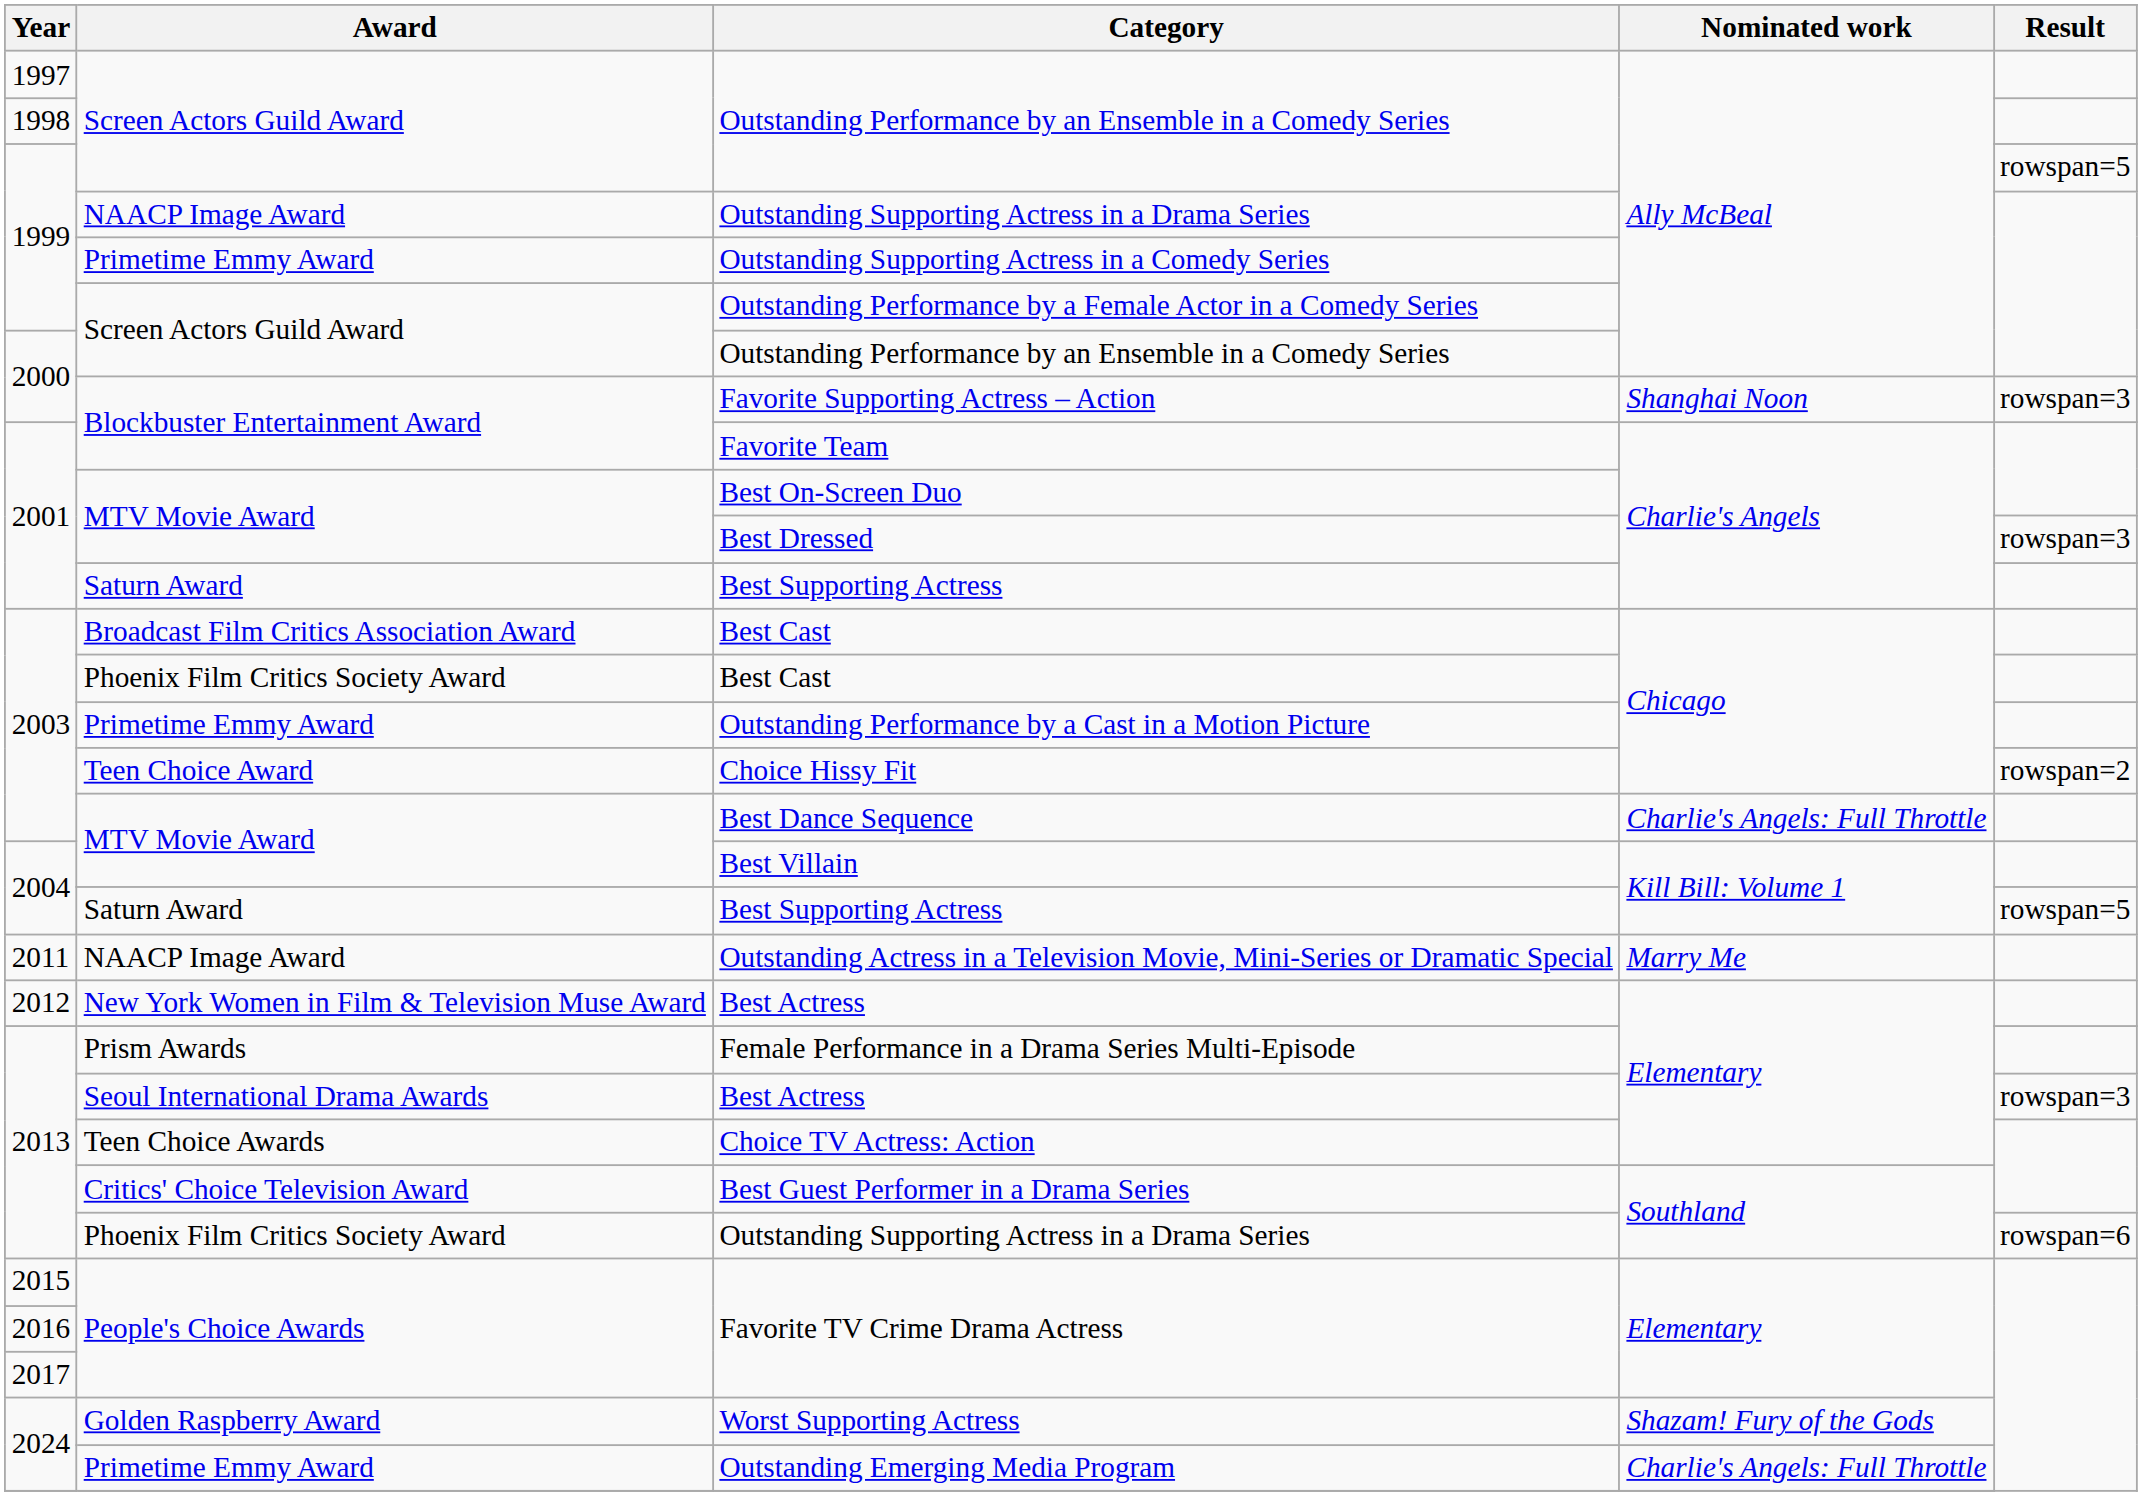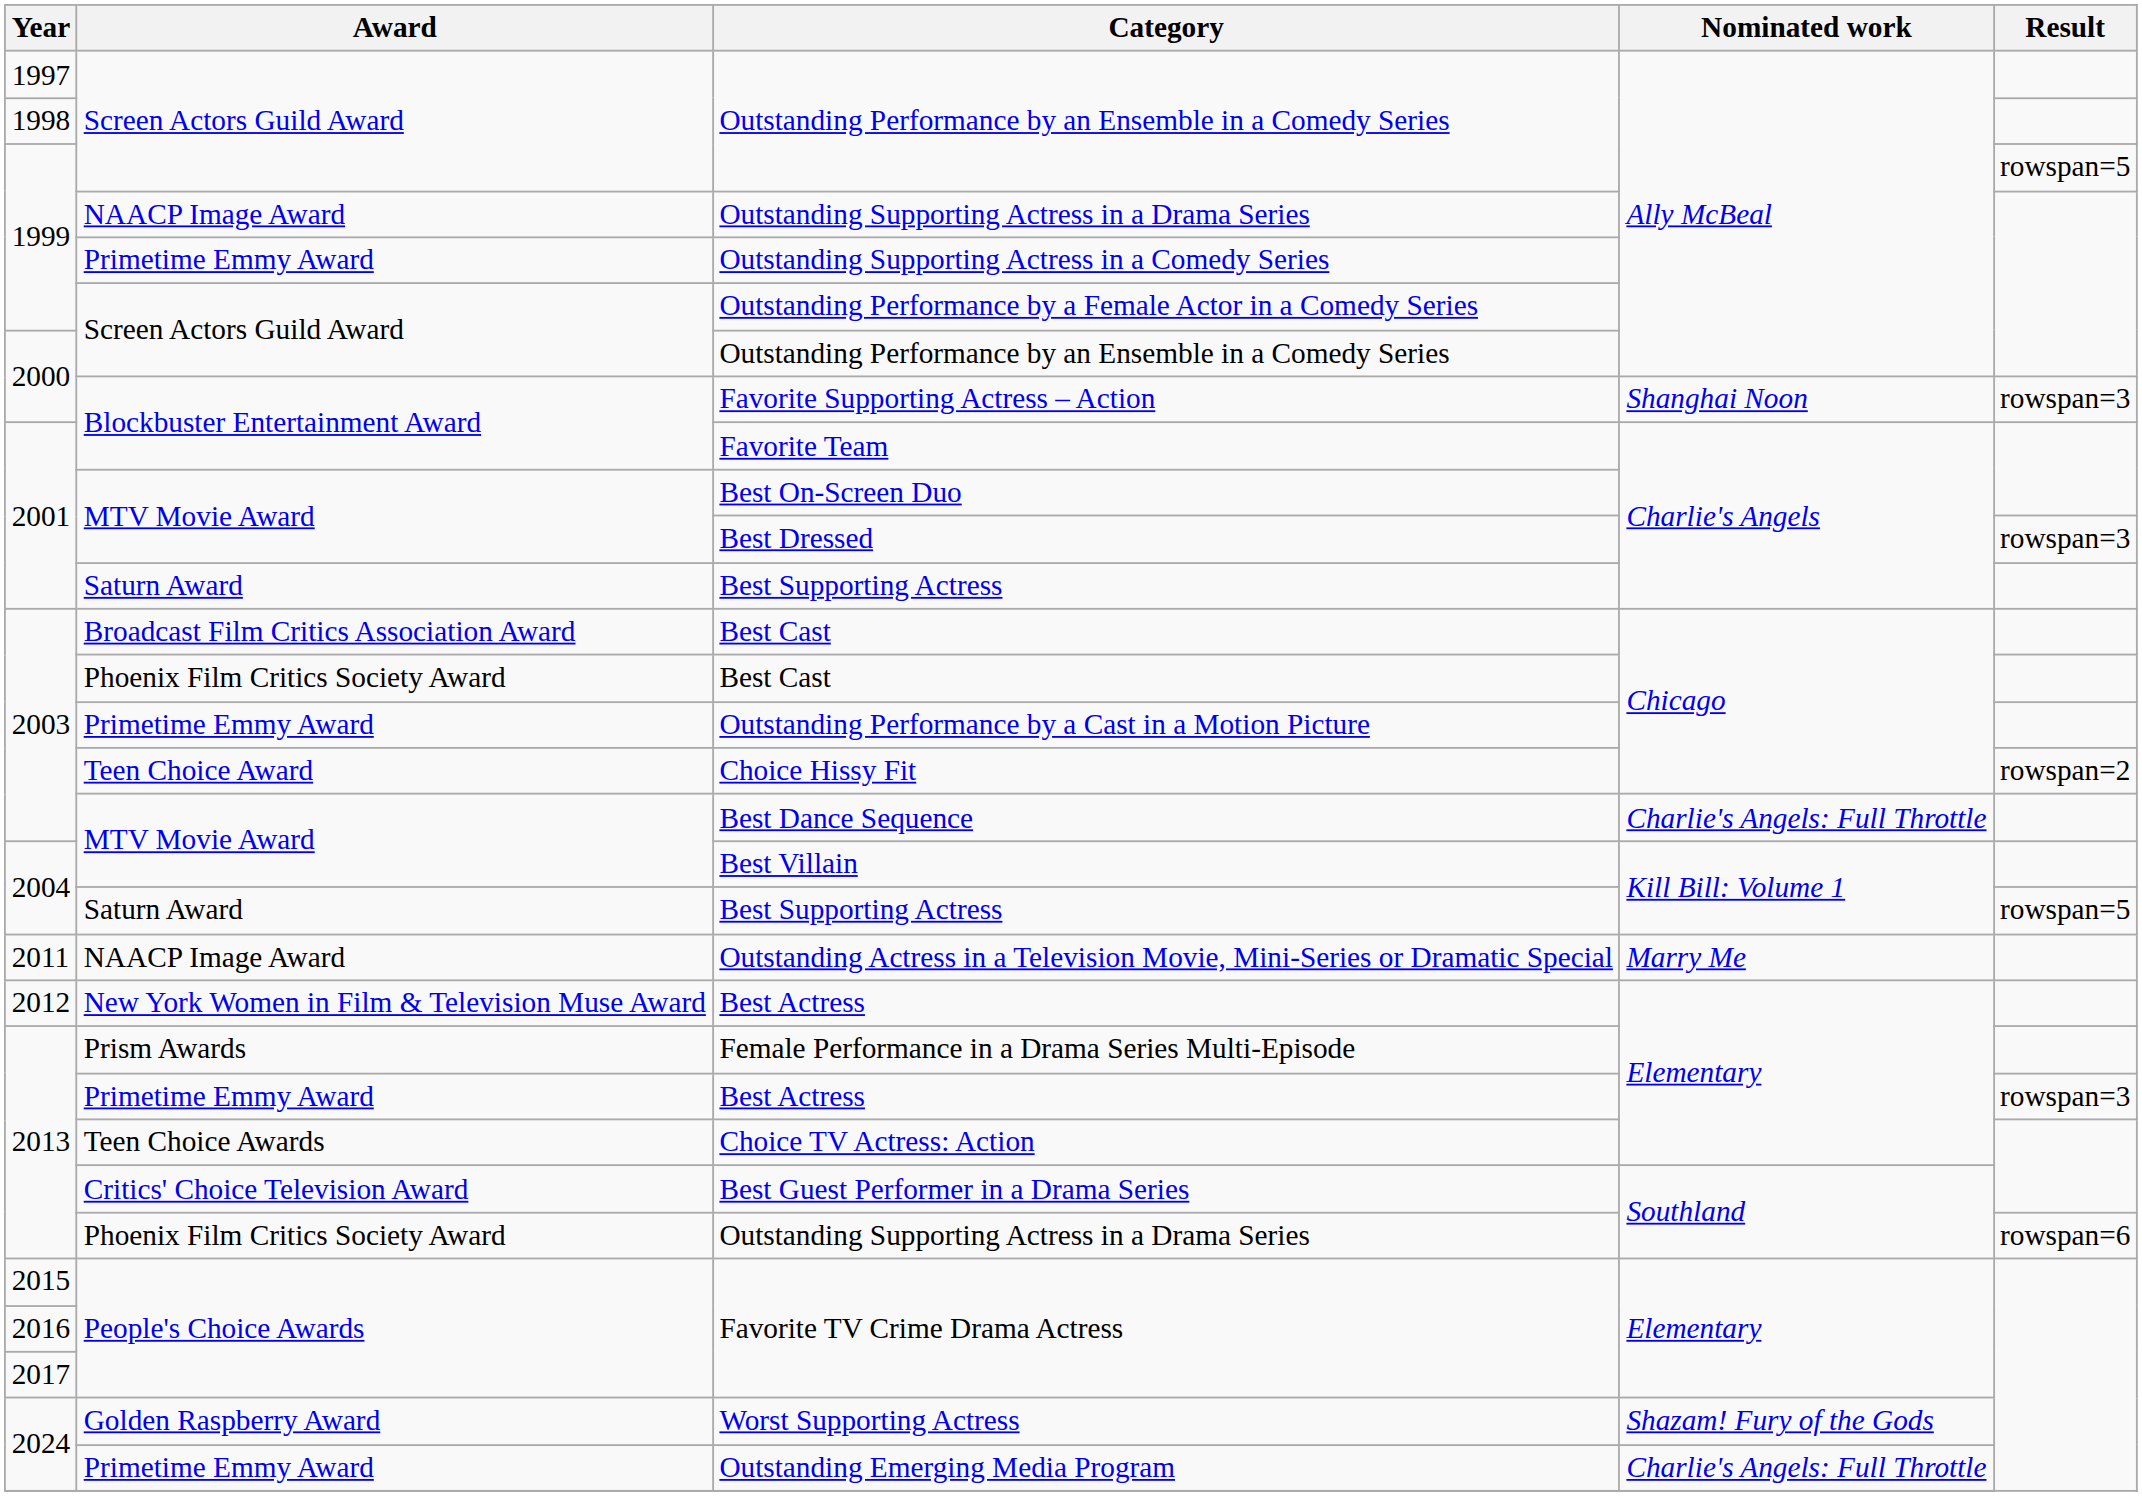(286, 1095) Seoul International Drama Awards -> (229, 1095) Primetime Emmy Award
